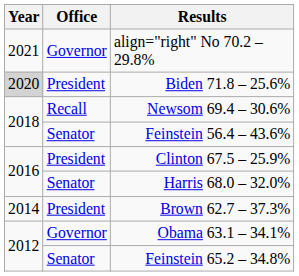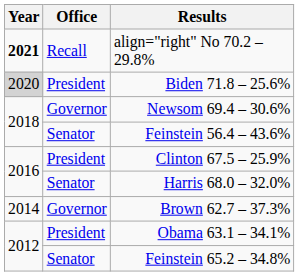(24, 50) normal -> (24, 50) bold
(77, 50) Governor -> (67, 50) Recall
(67, 109) Recall -> (77, 109) Governor
(76, 208) President -> (77, 208) Governor
(77, 233) Governor -> (76, 233) President
